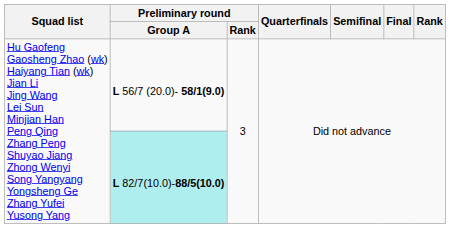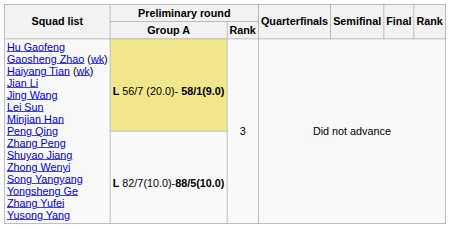(169, 91) no background -> (169, 91) khaki background
(169, 184) paleturquoise background -> (169, 184) no background
